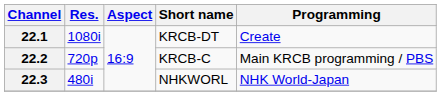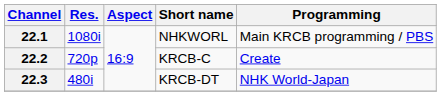(189, 36) KRCB-DT -> (193, 36) NHKWORL
(260, 36) Create -> (336, 36) Main KRCB programming / PBS
(336, 58) Main KRCB programming / PBS -> (260, 58) Create
(193, 79) NHKWORL -> (189, 79) KRCB-DT
